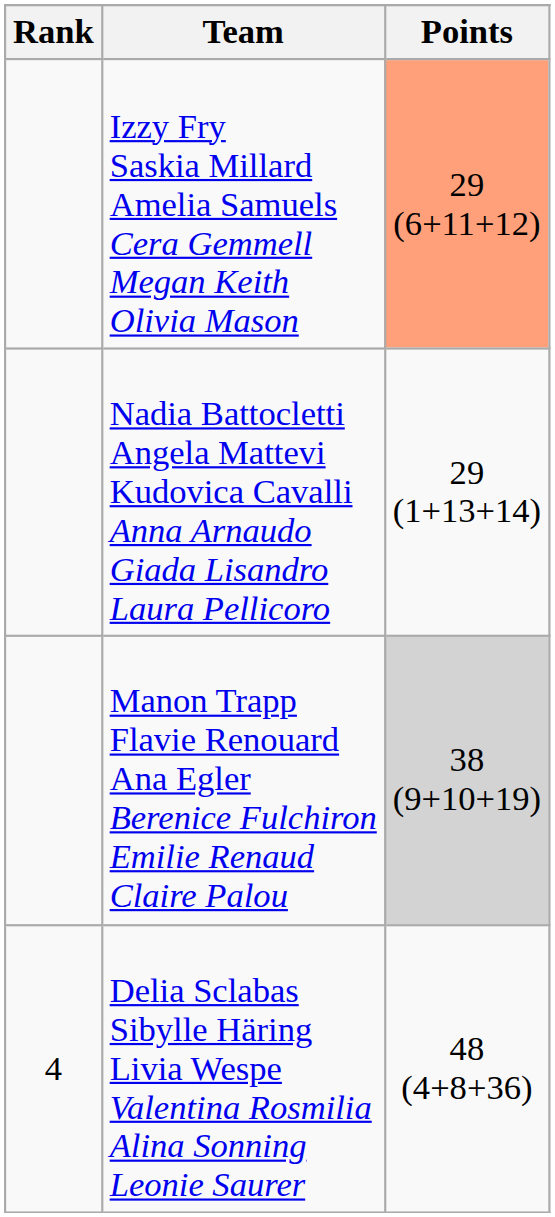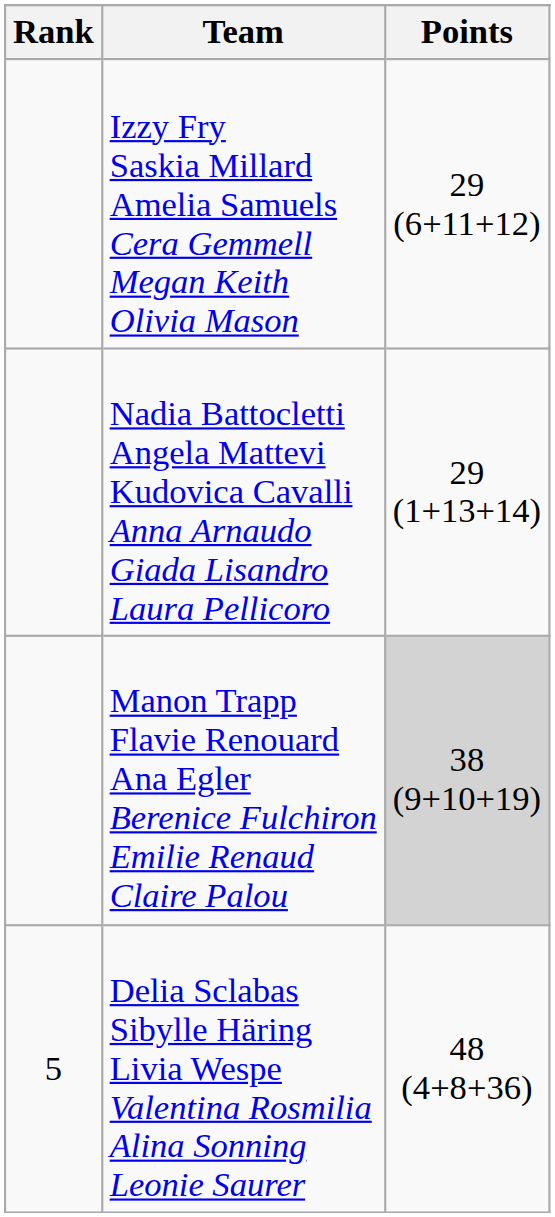(467, 203) lightsalmon background -> (467, 203) no background
(53, 1067) 4 -> (53, 1067) 5
